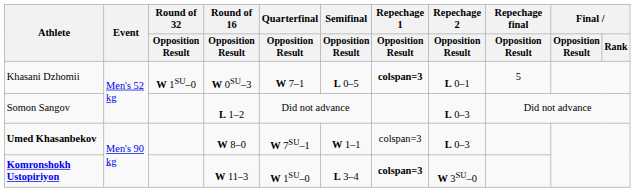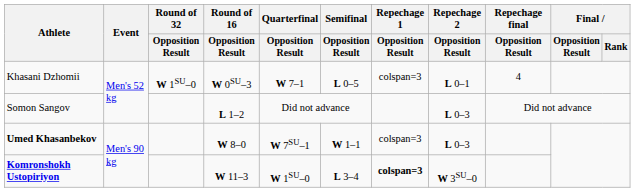(400, 77) bold -> (400, 77) normal
(518, 77) 5 -> (518, 77) 4
